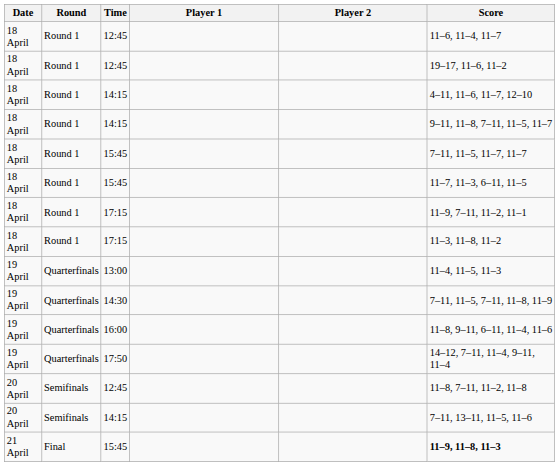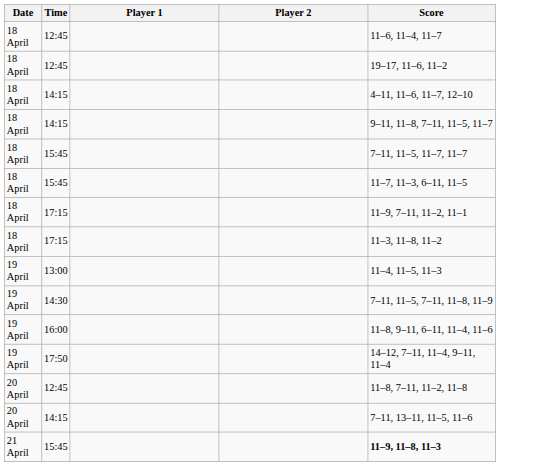- column: (71, 13)
